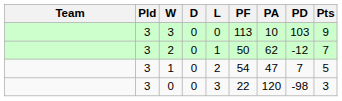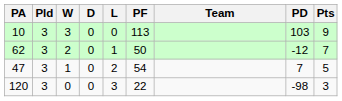columns swapped: (70, 13) <-> (271, 13)
